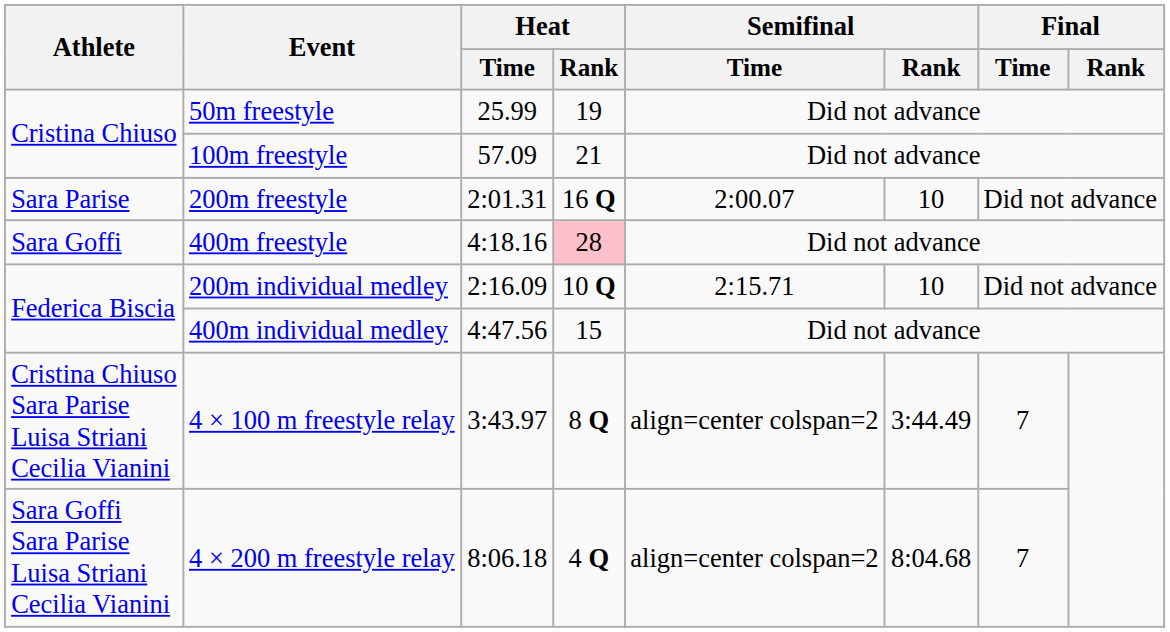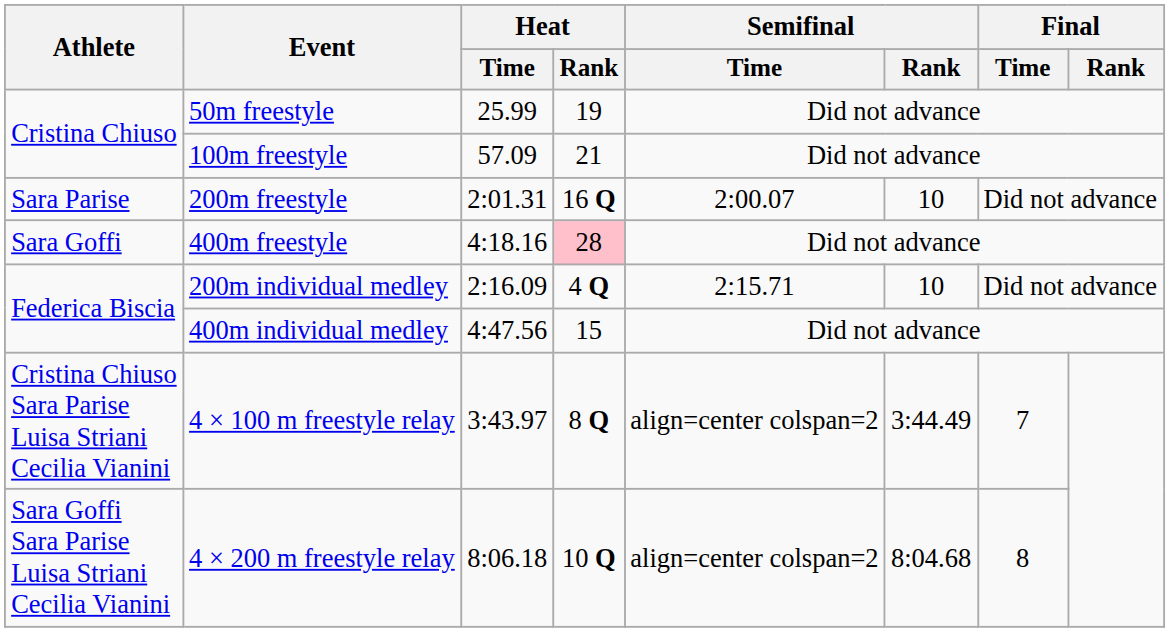(589, 286) 10 Q -> (589, 286) 4 Q
(589, 558) 4 Q -> (589, 558) 10 Q
(1023, 558) 7 -> (1023, 558) 8
